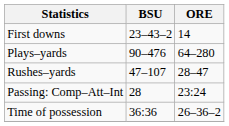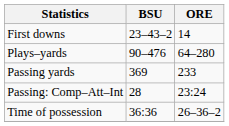- row: (41, 72)
+ row: (41, 72)
